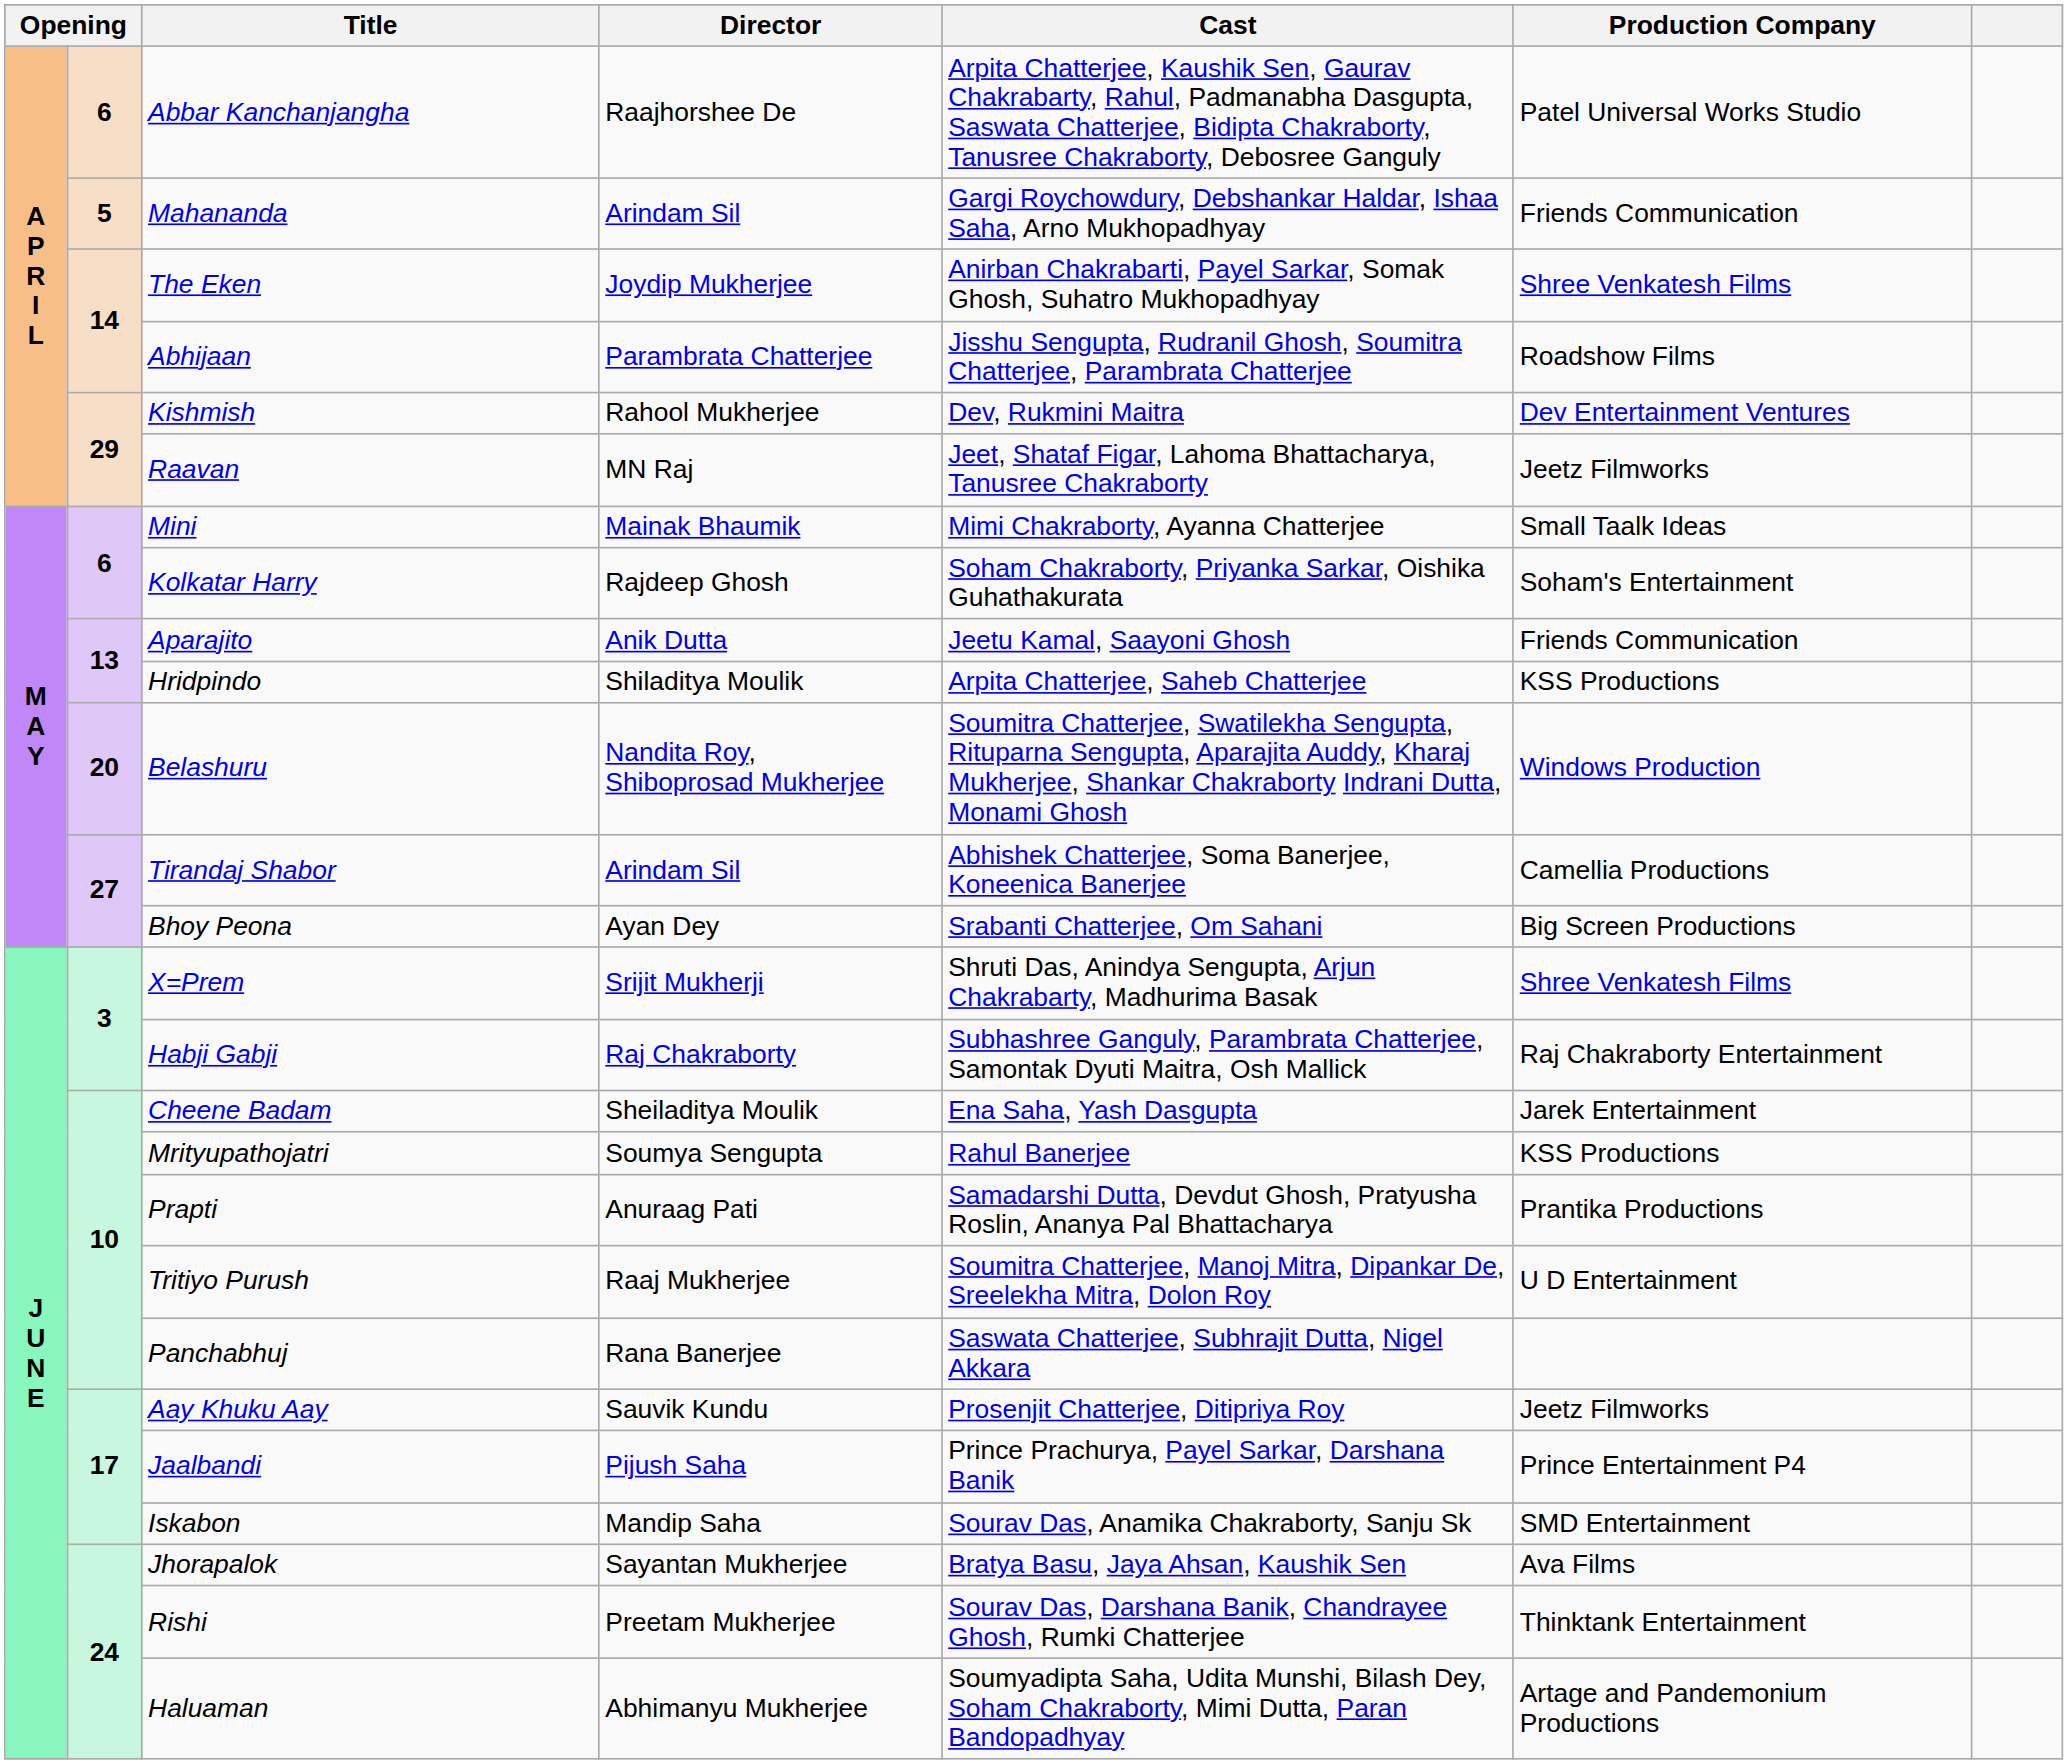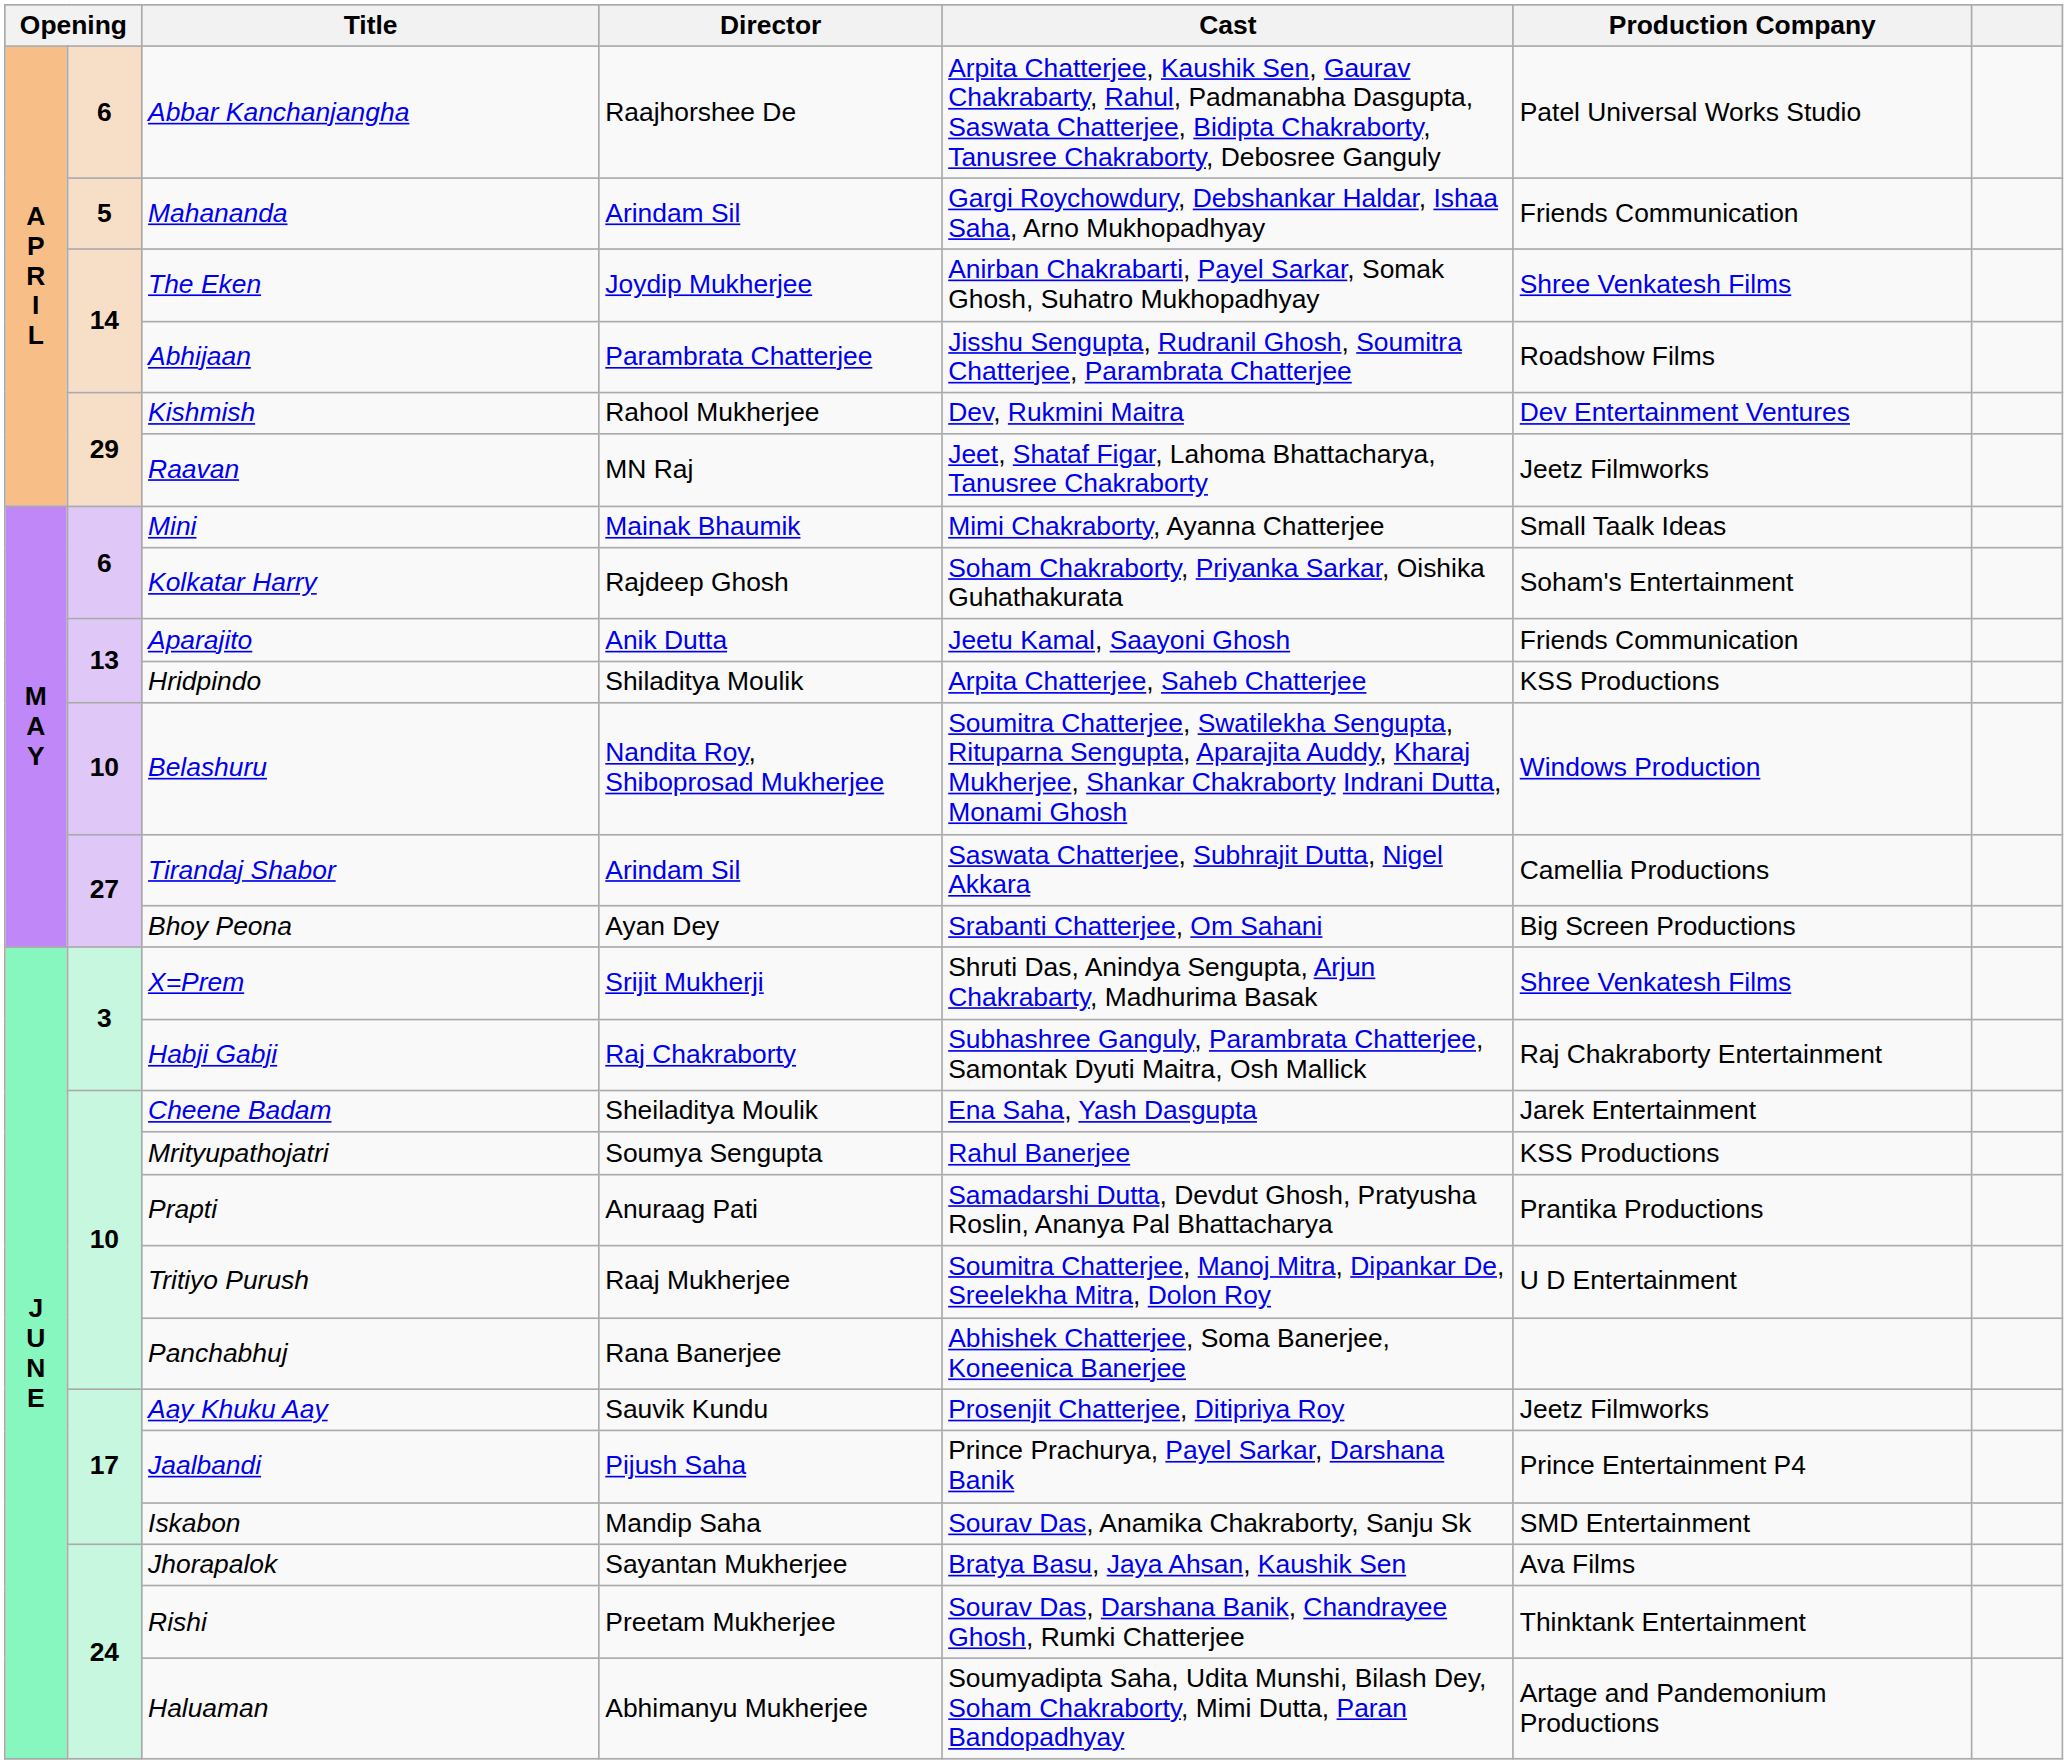(104, 768) 20 -> (104, 768) 10
(1169, 869) Abhishek Chatterjee, Soma Banerjee, Koneenica Banerjee -> (1195, 869) Saswata Chatterjee, Subhrajit Dutta, Nigel Akkara
(1195, 1352) Saswata Chatterjee, Subhrajit Dutta, Nigel Akkara -> (1169, 1352) Abhishek Chatterjee, Soma Banerjee, Koneenica Banerjee
